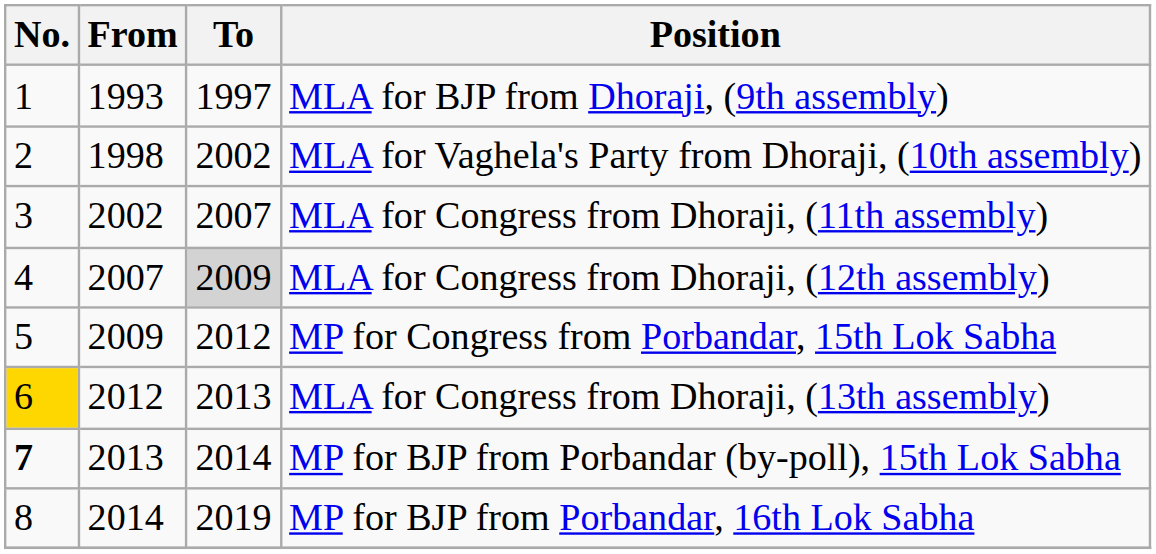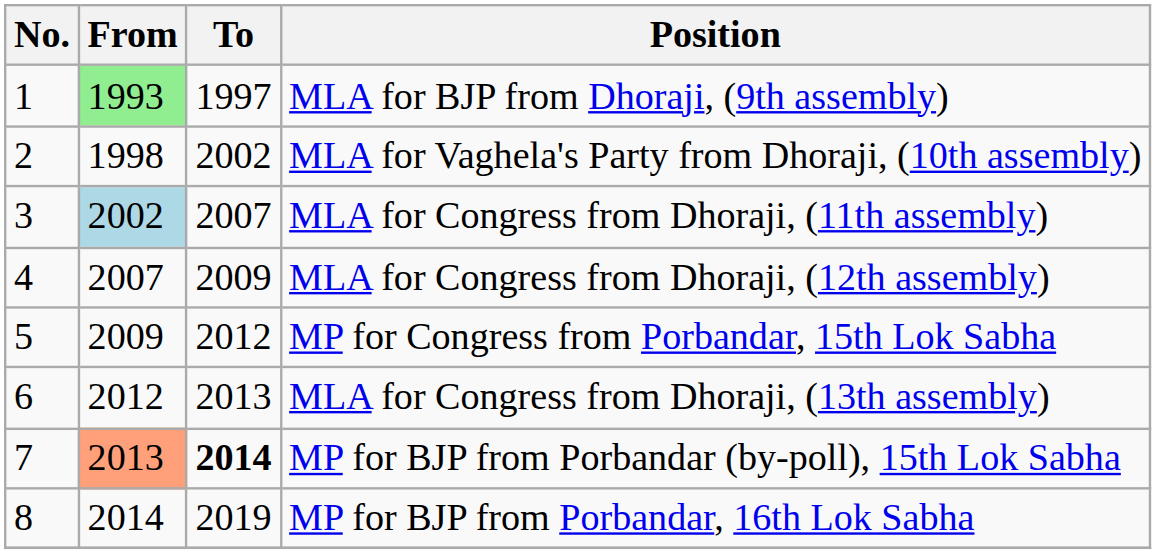(126, 95) no background -> (126, 95) lightgreen background
(126, 215) no background -> (126, 215) lightblue background
(233, 276) lightgrey background -> (233, 276) no background
(23, 397) gold background -> (23, 397) no background
(23, 457) bold -> (23, 457) normal
(126, 457) no background -> (126, 457) lightsalmon background
(233, 457) normal -> (233, 457) bold
